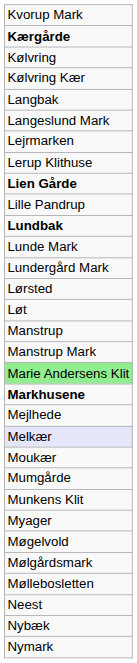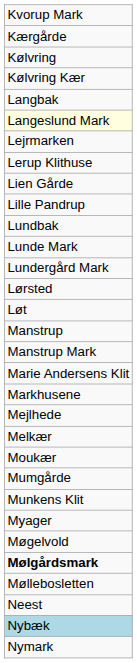(39, 36) bold -> (37, 36) normal
(58, 120) no background -> (58, 120) lightyellow background
(42, 183) bold -> (40, 183) normal
(35, 225) bold -> (33, 225) normal
(68, 373) lightgreen background -> (68, 373) no background
(46, 394) bold -> (44, 394) normal
(30, 436) lavender background -> (30, 436) no background
(50, 562) normal -> (53, 562) bold
(29, 626) no background -> (29, 626) lightblue background
